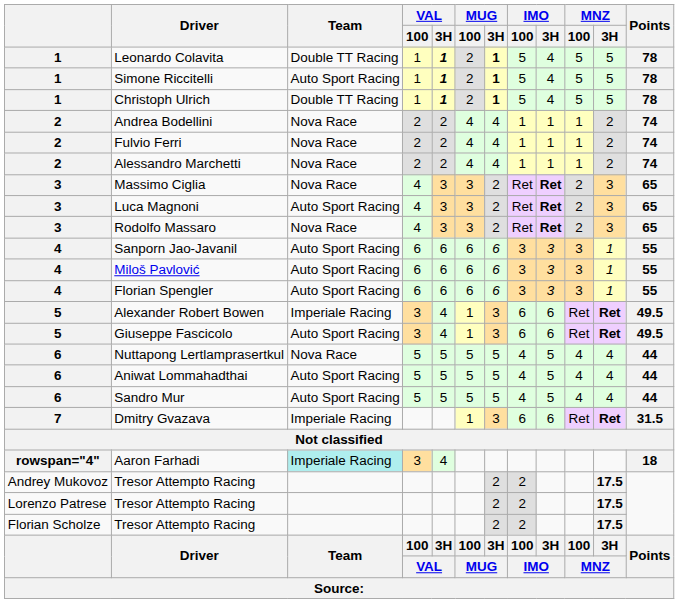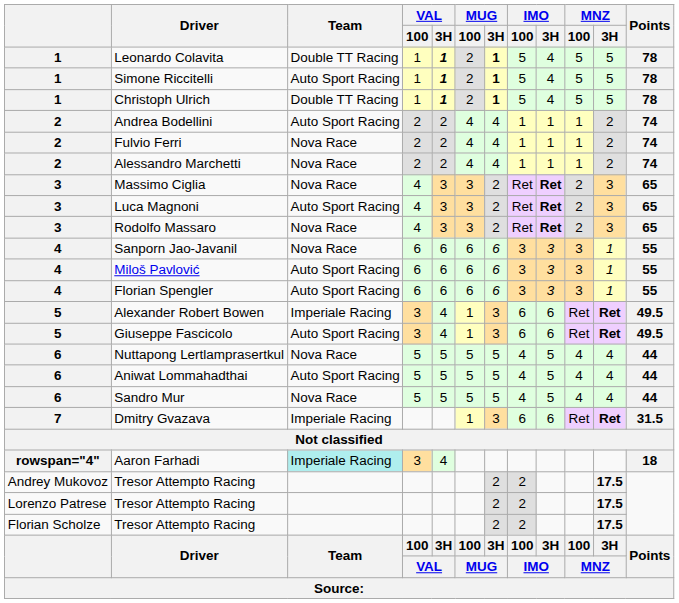(324, 121) Nova Race -> (345, 121) Auto Sport Racing
(345, 248) Auto Sport Racing -> (324, 248) Nova Race
(345, 397) Auto Sport Racing -> (324, 397) Nova Race
